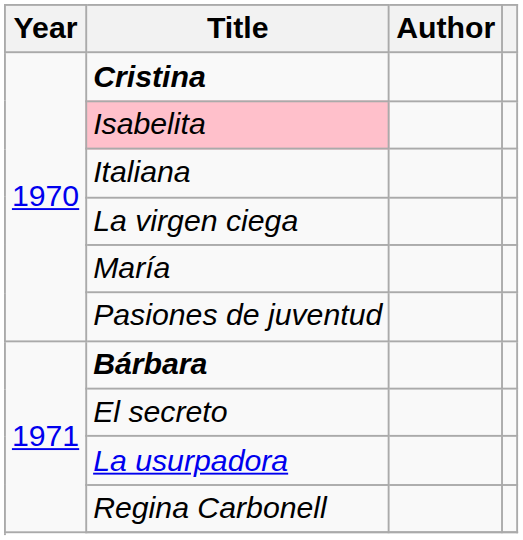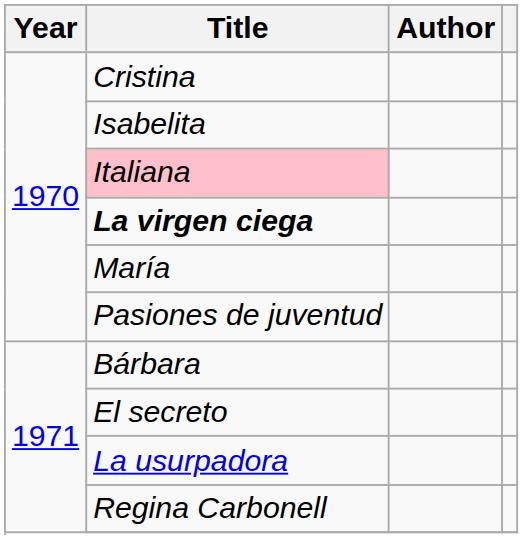(149, 76) bold -> (144, 76) normal
(149, 124) pink background -> (149, 124) no background
(142, 172) no background -> (142, 172) pink background
(196, 220) normal -> (203, 220) bold
(150, 364) bold -> (147, 364) normal
